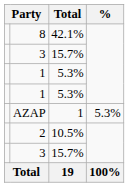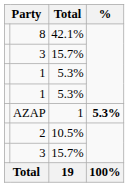(108, 113) normal -> (107, 113) bold
